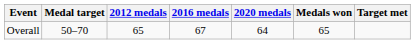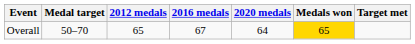(324, 30) no background -> (324, 30) gold background
